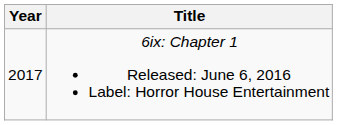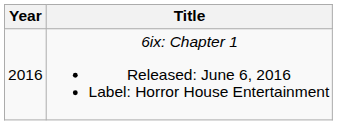(25, 74) 2017 -> (25, 74) 2016
